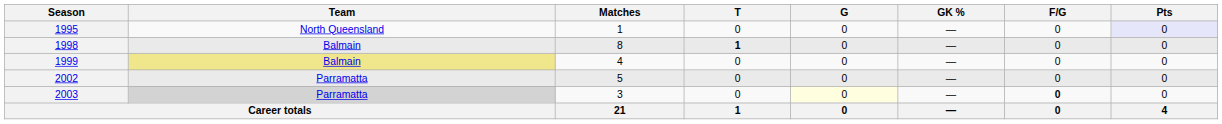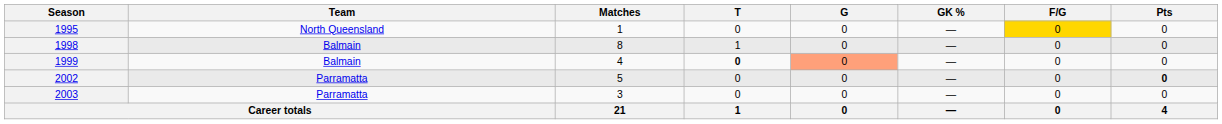(1058, 29) no background -> (1058, 29) gold background
(1164, 29) lavender background -> (1164, 29) no background
(738, 46) bold -> (738, 46) normal
(342, 62) khaki background -> (342, 62) no background
(738, 62) normal -> (738, 62) bold
(844, 62) no background -> (844, 62) lightsalmon background
(1164, 78) normal -> (1164, 78) bold
(342, 95) lightgrey background -> (342, 95) no background
(844, 95) lightyellow background -> (844, 95) no background
(1058, 95) bold -> (1058, 95) normal
